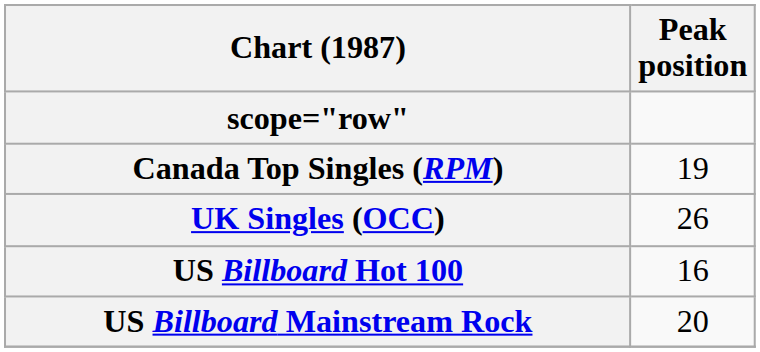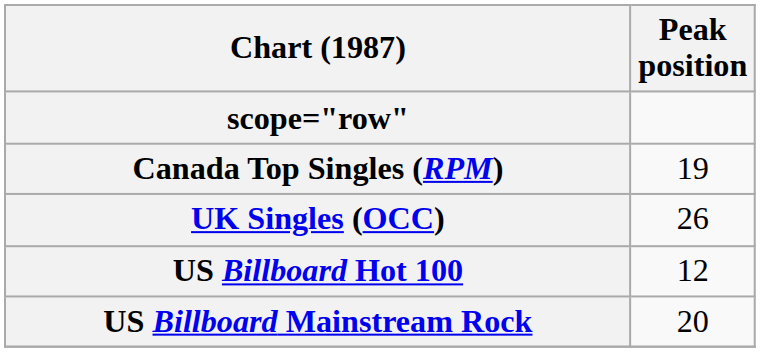(693, 270) 16 -> (693, 270) 12
